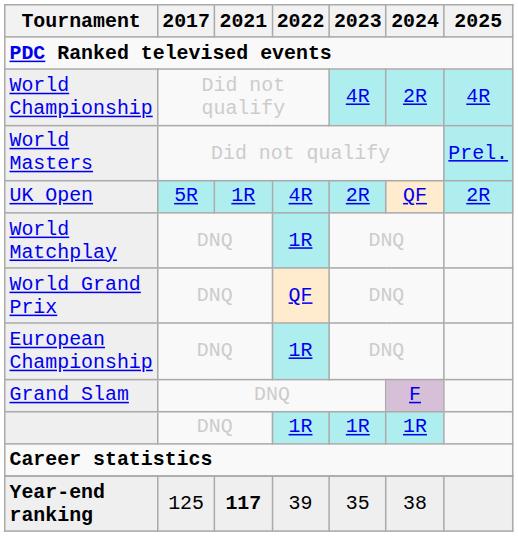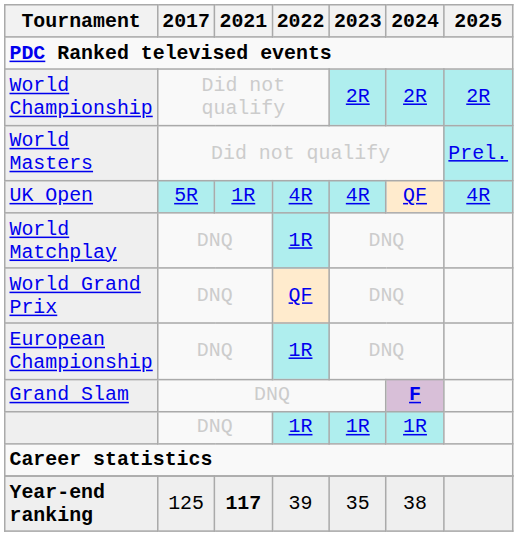(358, 97) 4R -> (358, 97) 2R
(478, 97) 4R -> (478, 97) 2R
(358, 197) 2R -> (358, 197) 4R
(478, 197) 2R -> (478, 197) 4R
(415, 395) normal -> (415, 395) bold
